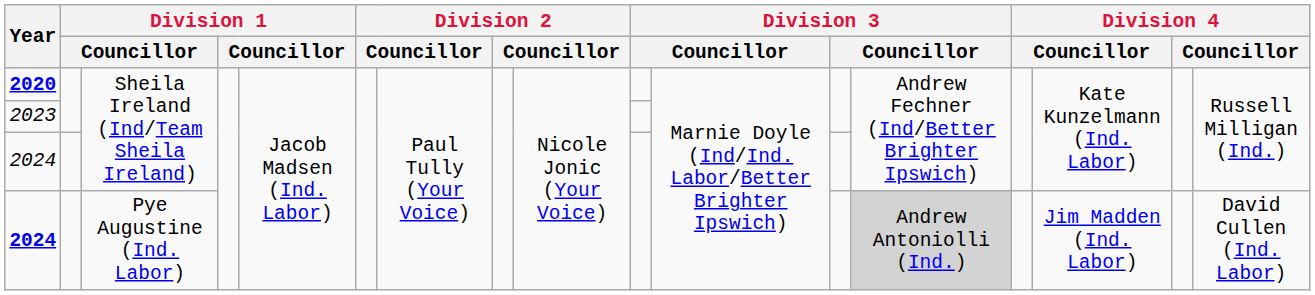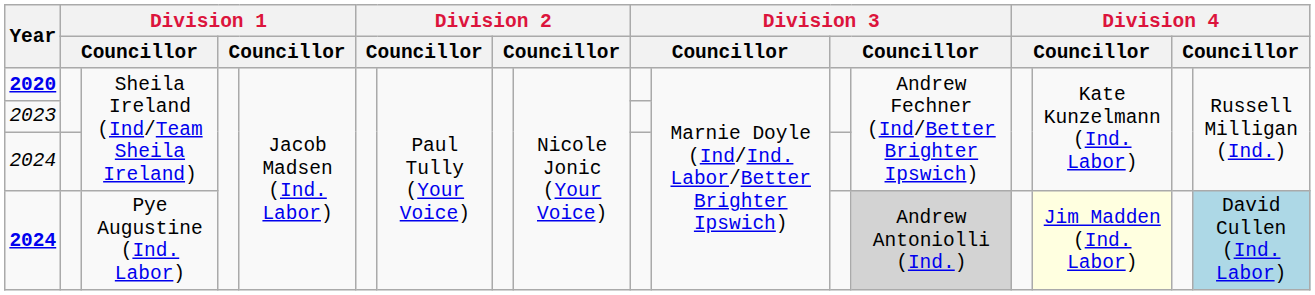(1102, 240) no background -> (1102, 240) lightyellow background
(1251, 240) no background -> (1251, 240) lightblue background
